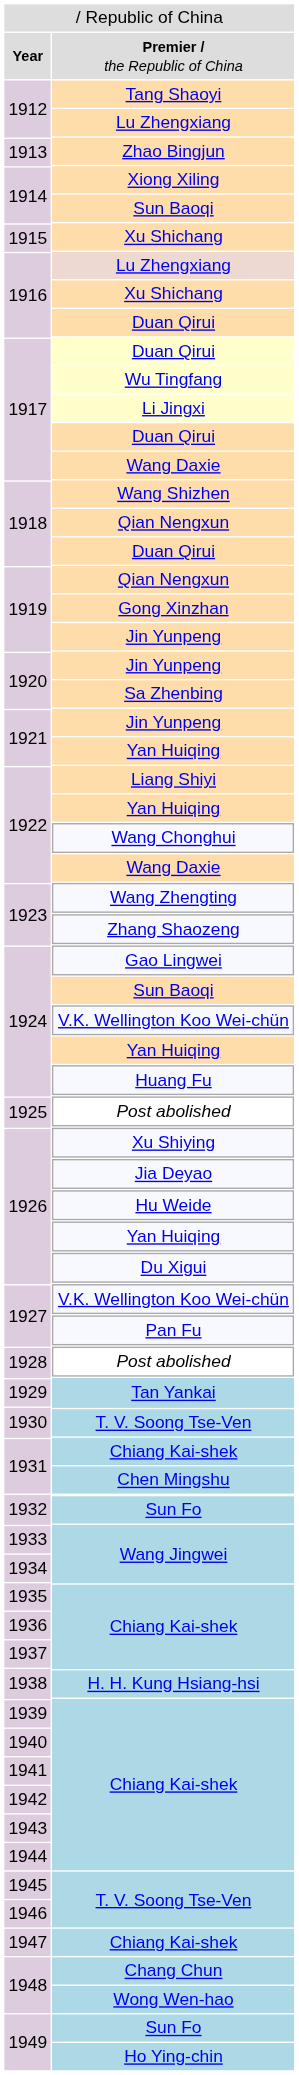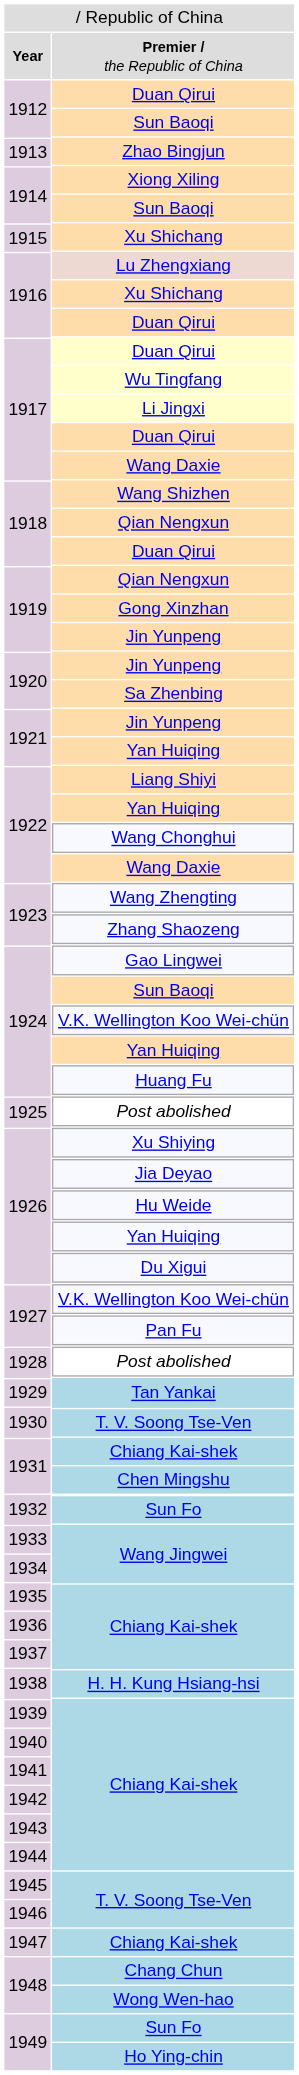(173, 93) Tang Shaoyi -> (173, 93) Duan Qirui
(173, 122) Lu Zhengxiang -> (173, 122) Sun Baoqi
